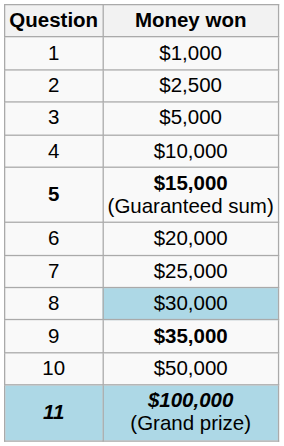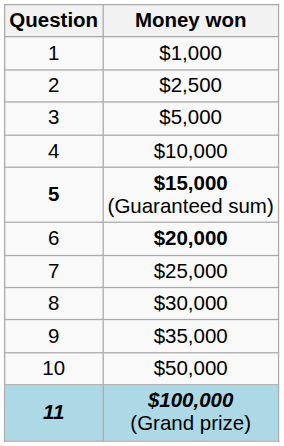(191, 238) normal -> (191, 238) bold
(191, 303) lightblue background -> (191, 303) no background
(191, 336) bold -> (191, 336) normal
